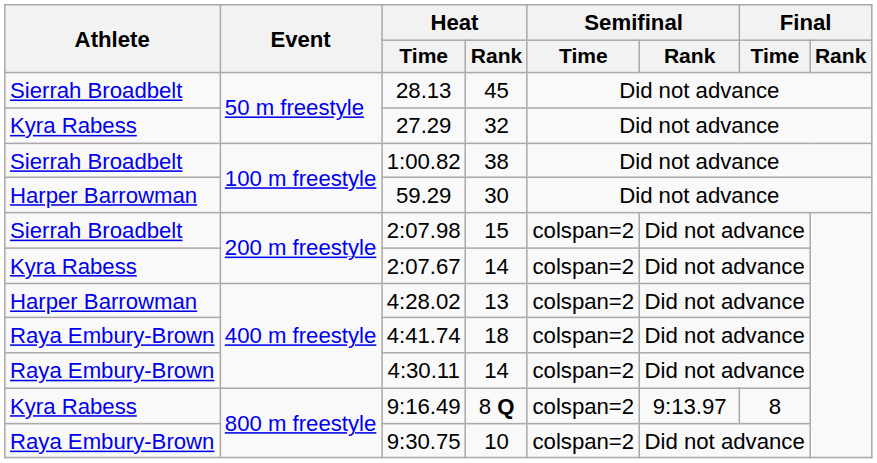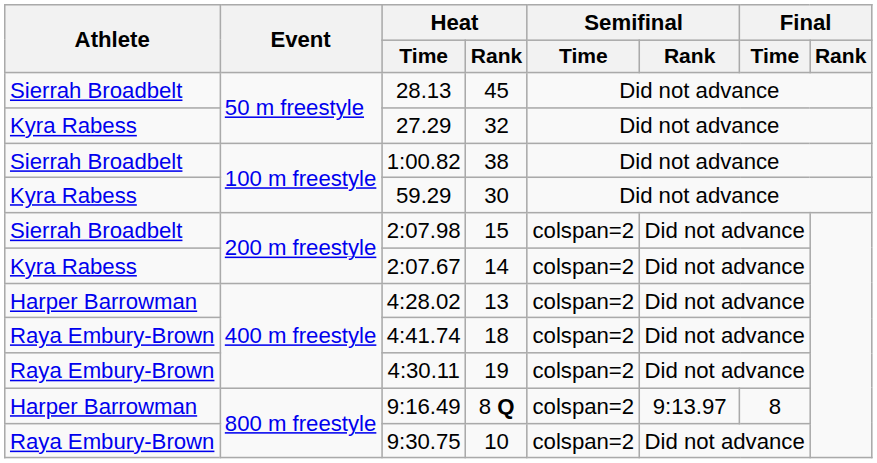(104, 196) Harper Barrowman -> (73, 196) Kyra Rabess
(497, 371) 14 -> (497, 371) 19
(73, 406) Kyra Rabess -> (104, 406) Harper Barrowman
